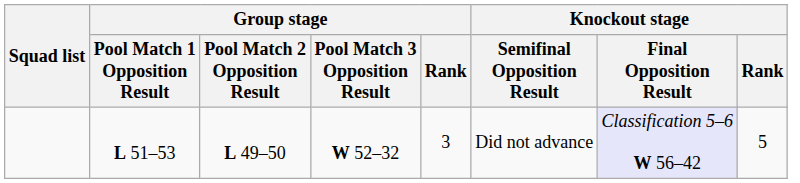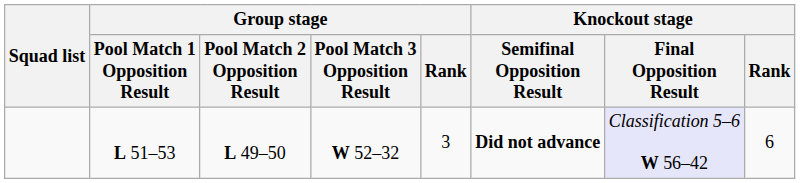(534, 142) normal -> (538, 142) bold
(762, 142) 5 -> (770, 142) 6
